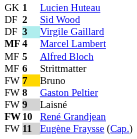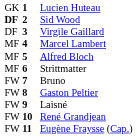(11, 20) normal -> (11, 20) bold
(25, 32) paleturquoise background -> (25, 32) no background
(12, 44) bold -> (12, 44) normal
(25, 80) gold background -> (25, 80) no background
(25, 104) lightgrey background -> (25, 104) no background
(13, 116) bold -> (12, 116) normal
(27, 128) lightgrey background -> (27, 128) no background
